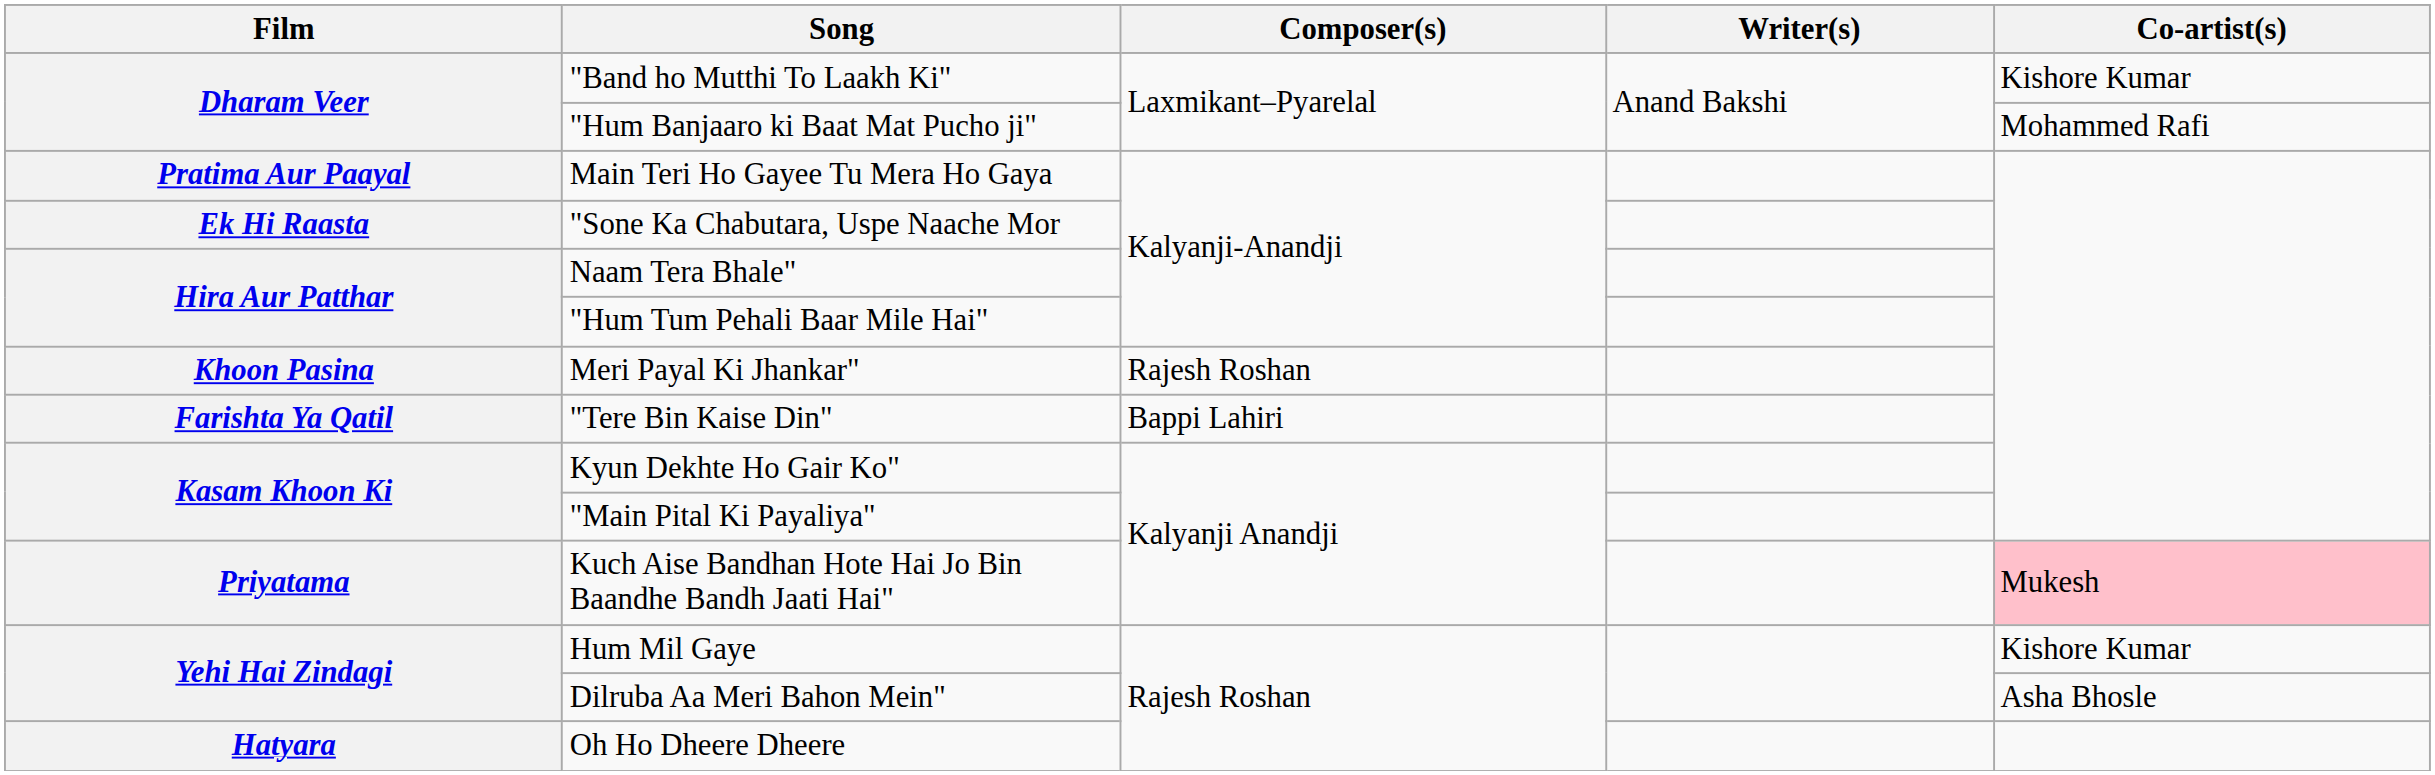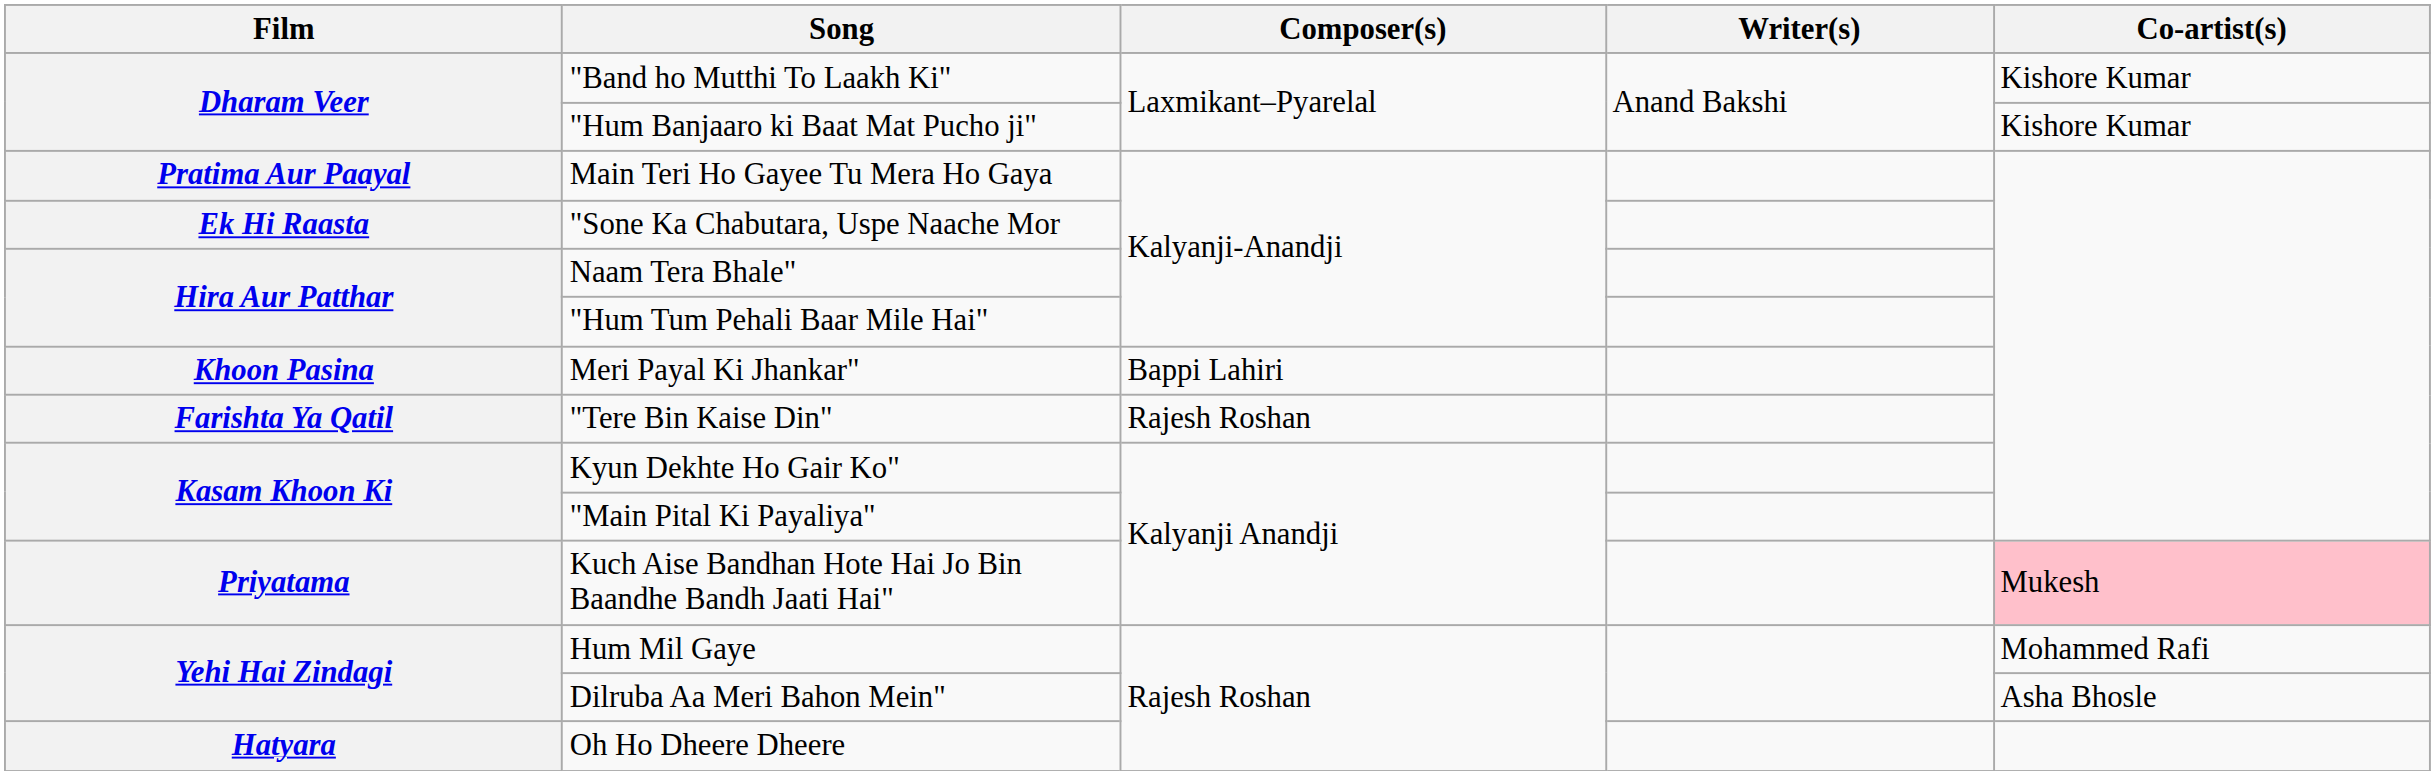(2105, 126) Mohammed Rafi -> (2096, 126) Kishore Kumar
(1219, 369) Rajesh Roshan -> (1206, 369) Bappi Lahiri
(1206, 418) Bappi Lahiri -> (1219, 418) Rajesh Roshan
(2096, 648) Kishore Kumar -> (2105, 648) Mohammed Rafi
